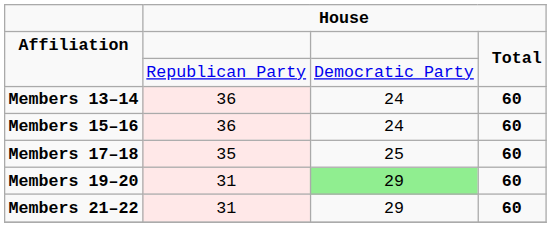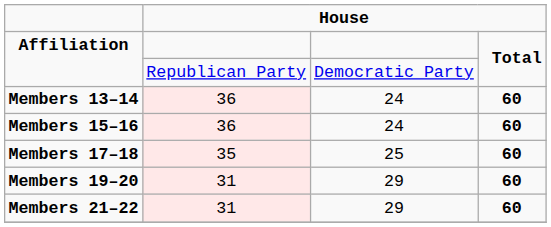(394, 181) lightgreen background -> (394, 181) no background
